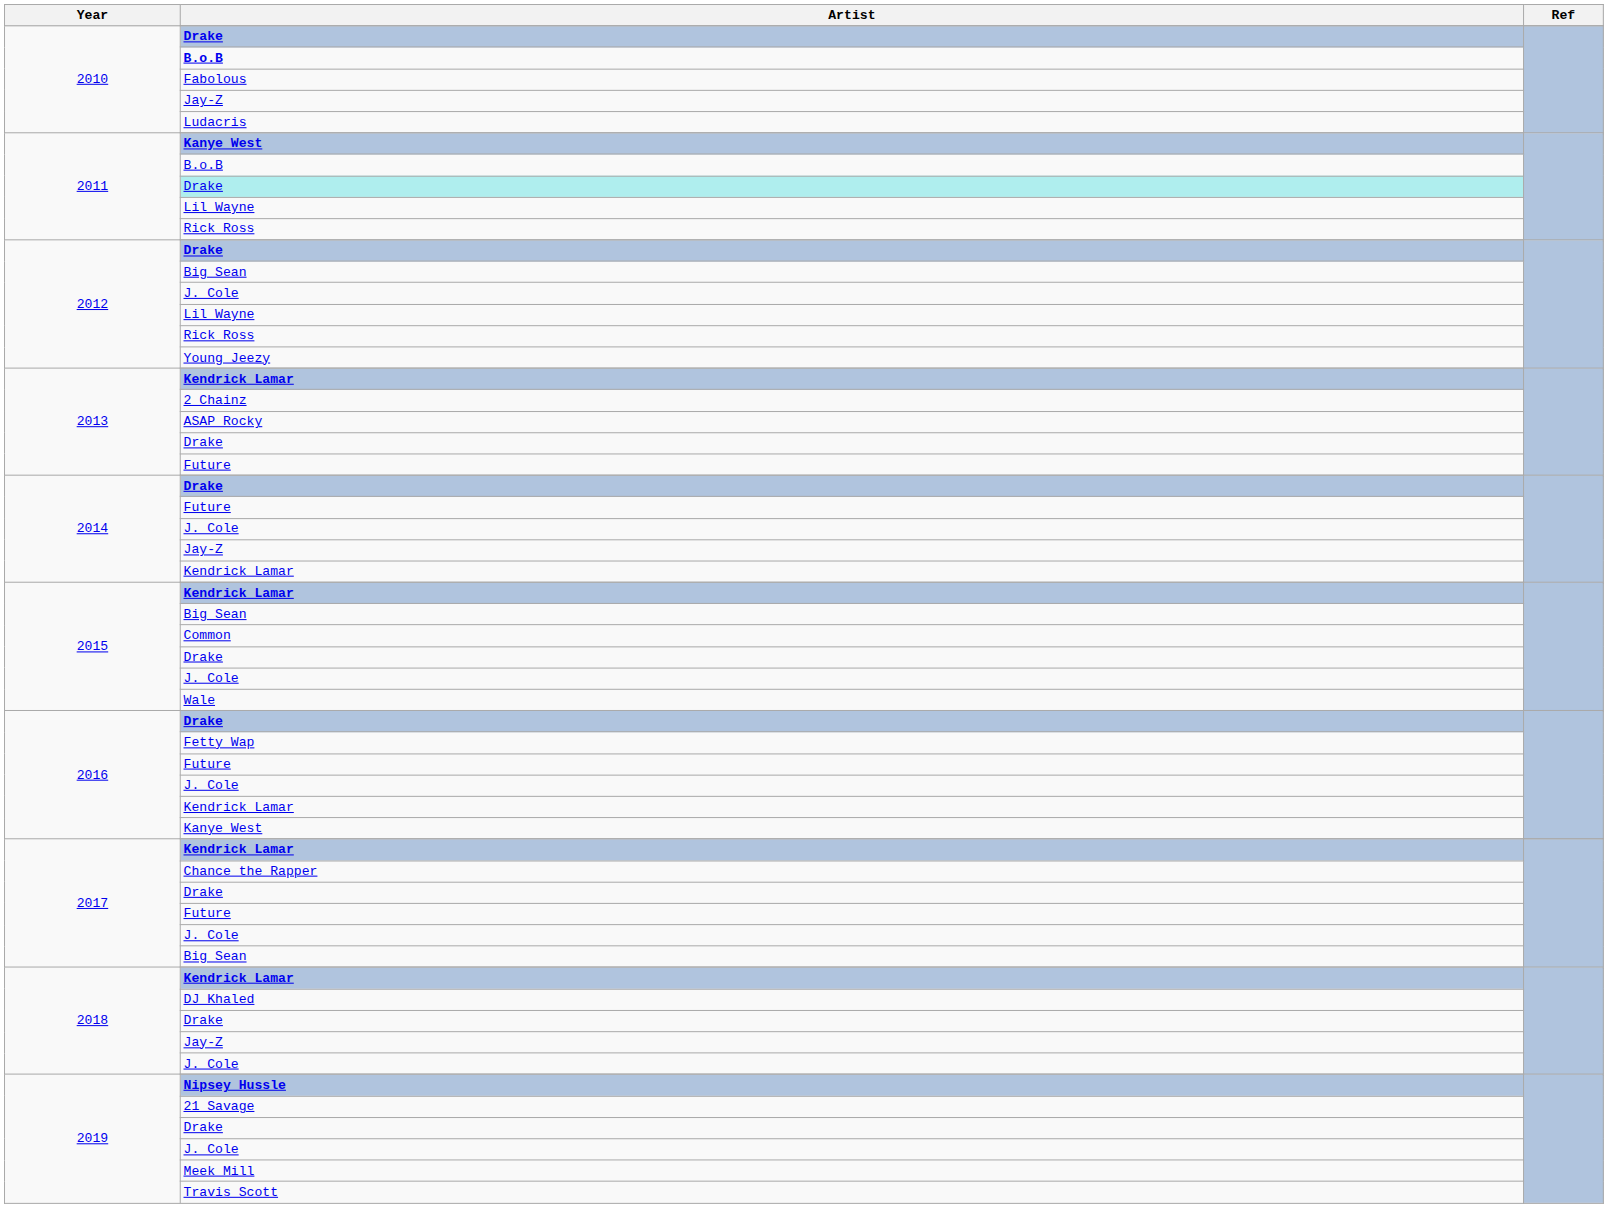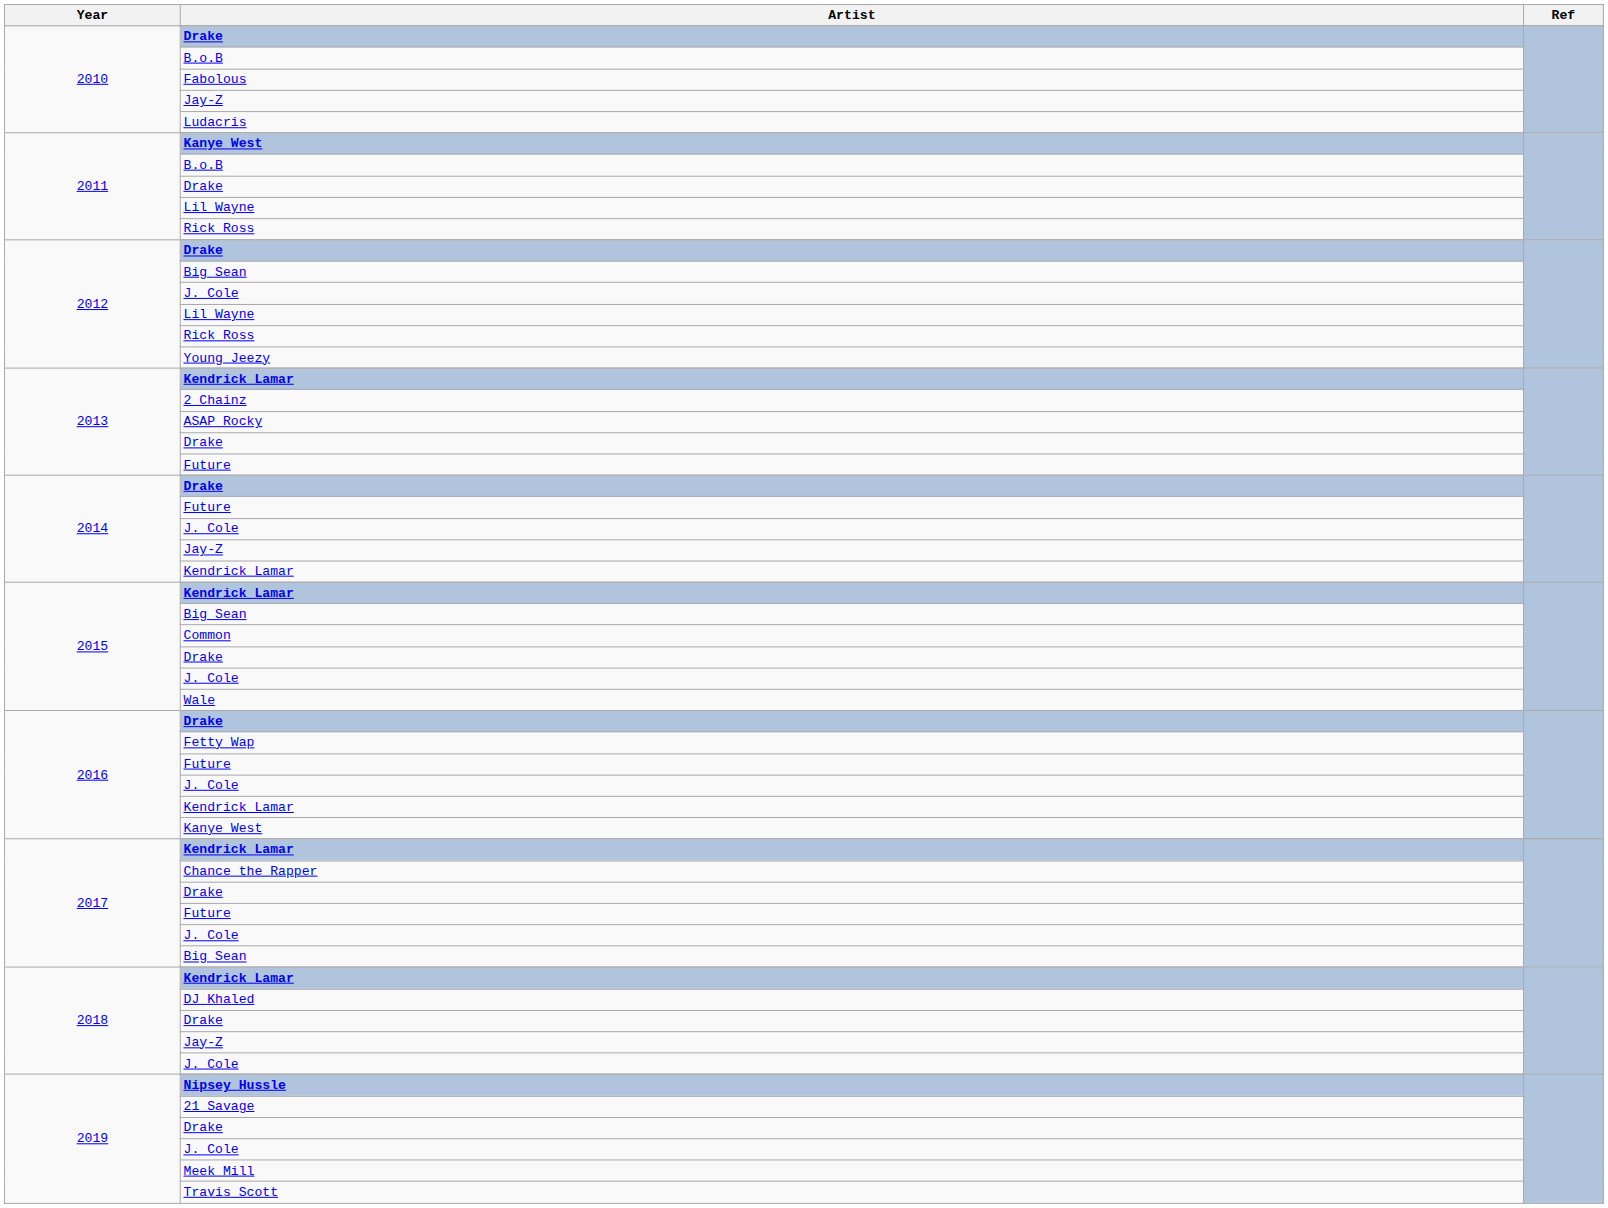(203, 58) bold -> (203, 58) normal
(203, 186) paleturquoise background -> (203, 186) no background
